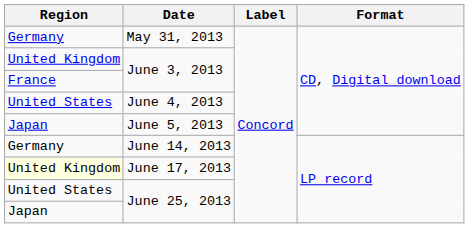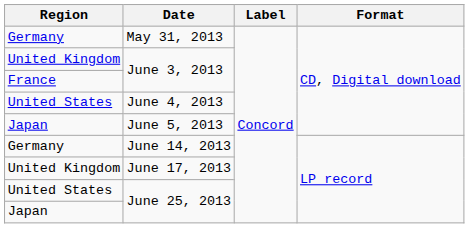(64, 168) lightyellow background -> (64, 168) no background
